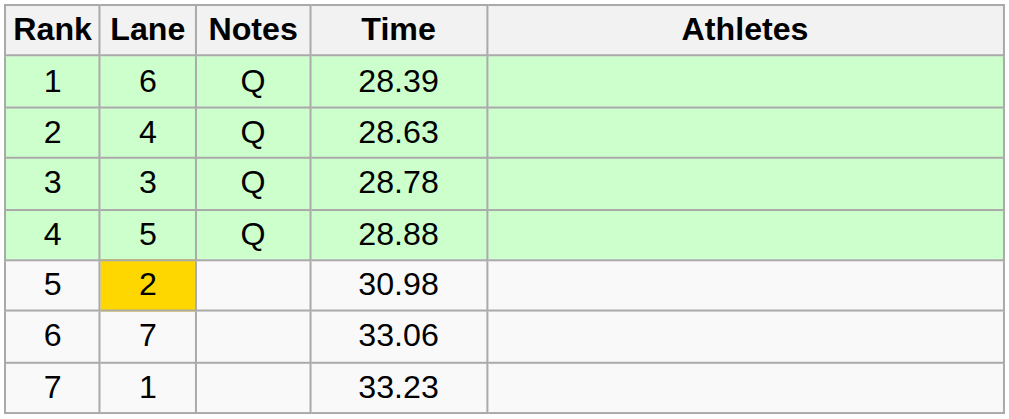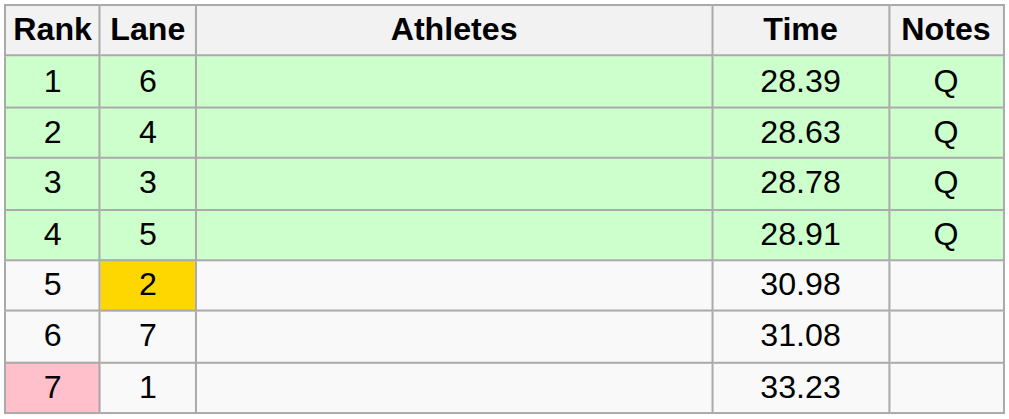columns swapped: (745, 30) <-> (253, 30)
(399, 234) 28.88 -> (801, 234) 28.91
(399, 336) 33.06 -> (801, 336) 31.08
(53, 387) no background -> (53, 387) pink background
